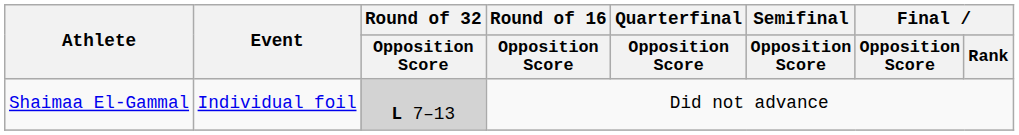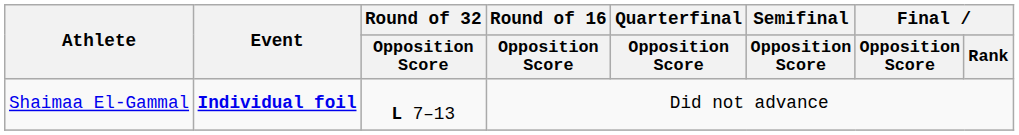(277, 104) normal -> (277, 104) bold
(423, 115) lightgrey background -> (423, 115) no background
